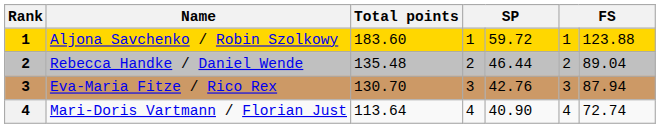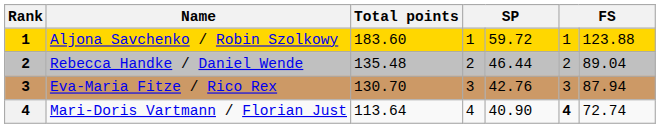(567, 111) normal -> (567, 111) bold
